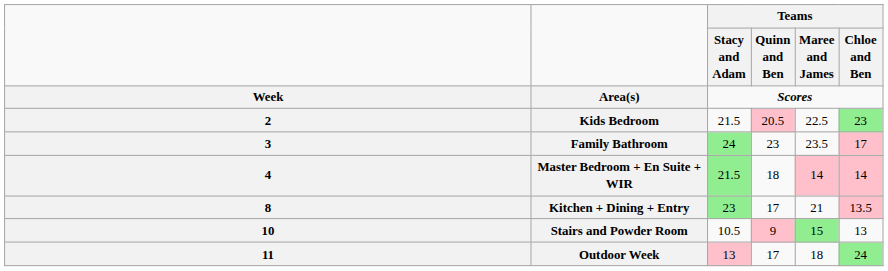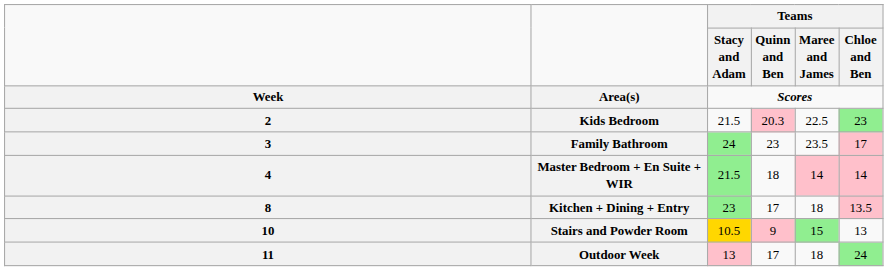(773, 120) 20.5 -> (773, 120) 20.3
(817, 207) 21 -> (817, 207) 18
(729, 231) no background -> (729, 231) gold background
